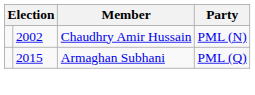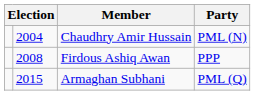(29, 36) 2002 -> (29, 36) 2004
+ row: (115, 57)
